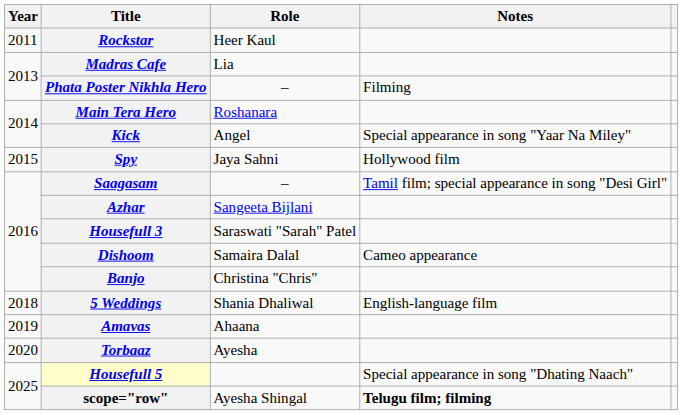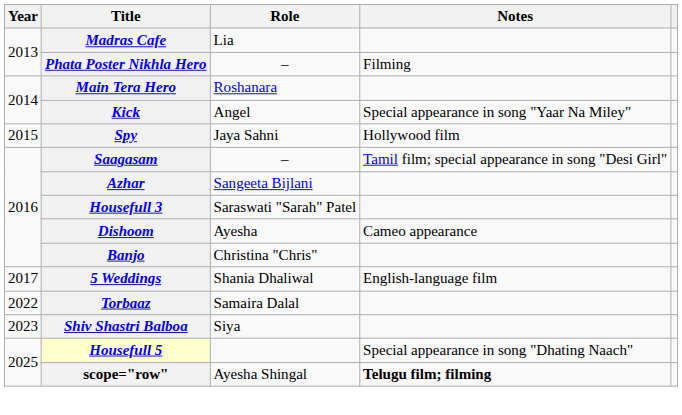- row: (126, 40)
(256, 254) Samaira Dalal -> (235, 231) Ayesha
(23, 302) 2018 -> (23, 278) 2017
- row: (126, 326)
(23, 350) 2020 -> (23, 302) 2022
(235, 350) Ayesha -> (256, 302) Samaira Dalal
+ row: (126, 326)
